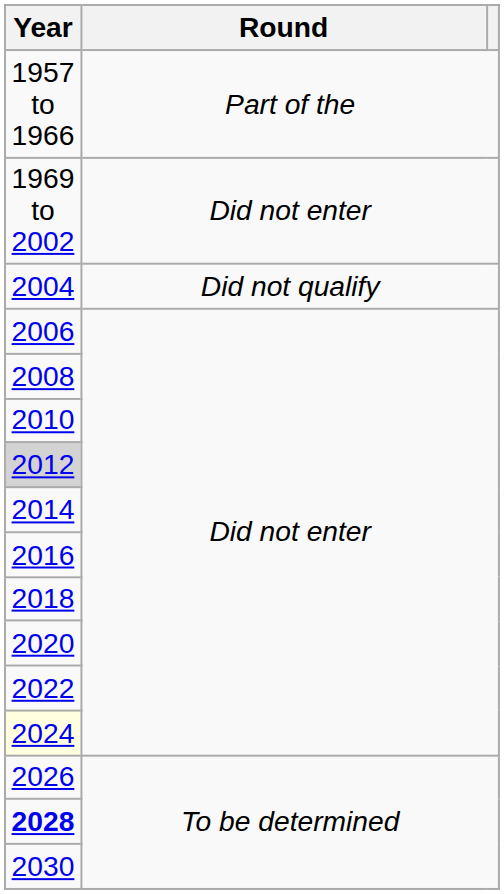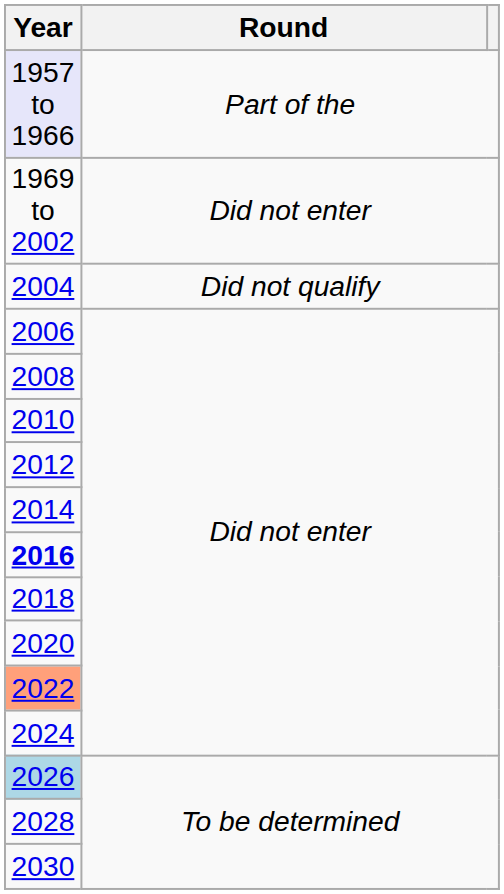(43, 104) no background -> (43, 104) lavender background
(43, 465) lightgrey background -> (43, 465) no background
(43, 554) normal -> (43, 554) bold
(43, 688) no background -> (43, 688) lightsalmon background
(43, 733) lightyellow background -> (43, 733) no background
(43, 777) no background -> (43, 777) lightblue background
(43, 822) bold -> (43, 822) normal
